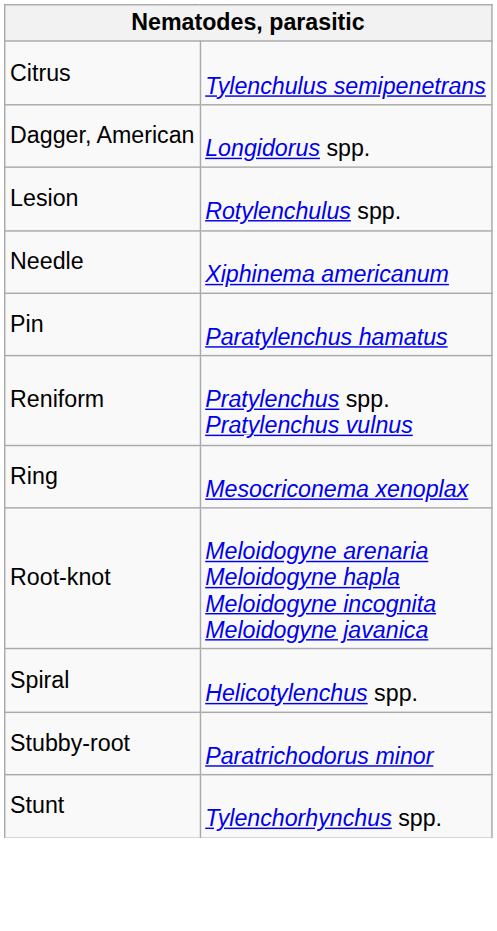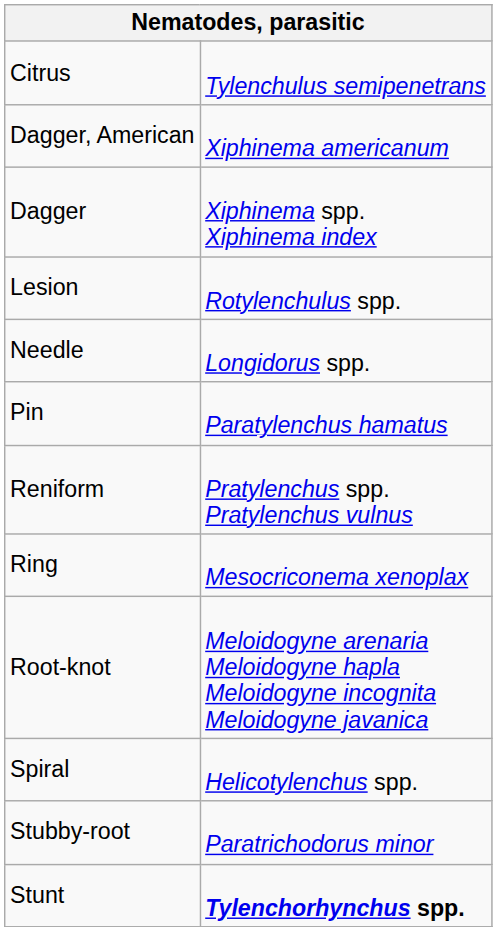(288, 148) Longidorus spp. -> (327, 148) Xiphinema americanum
+ row: (48, 211)
(327, 274) Xiphinema americanum -> (288, 363) Longidorus spp.
(324, 819) normal -> (335, 908) bold
